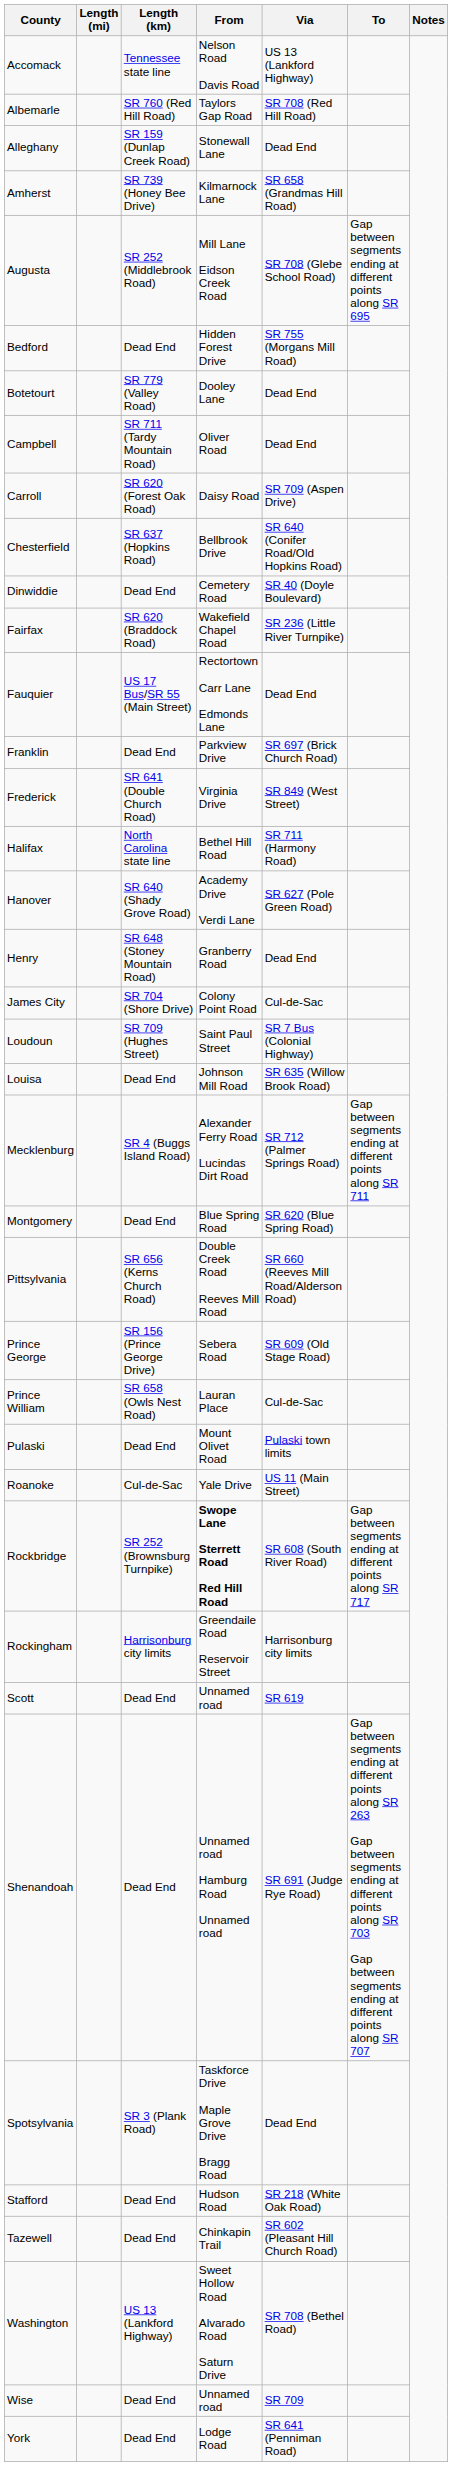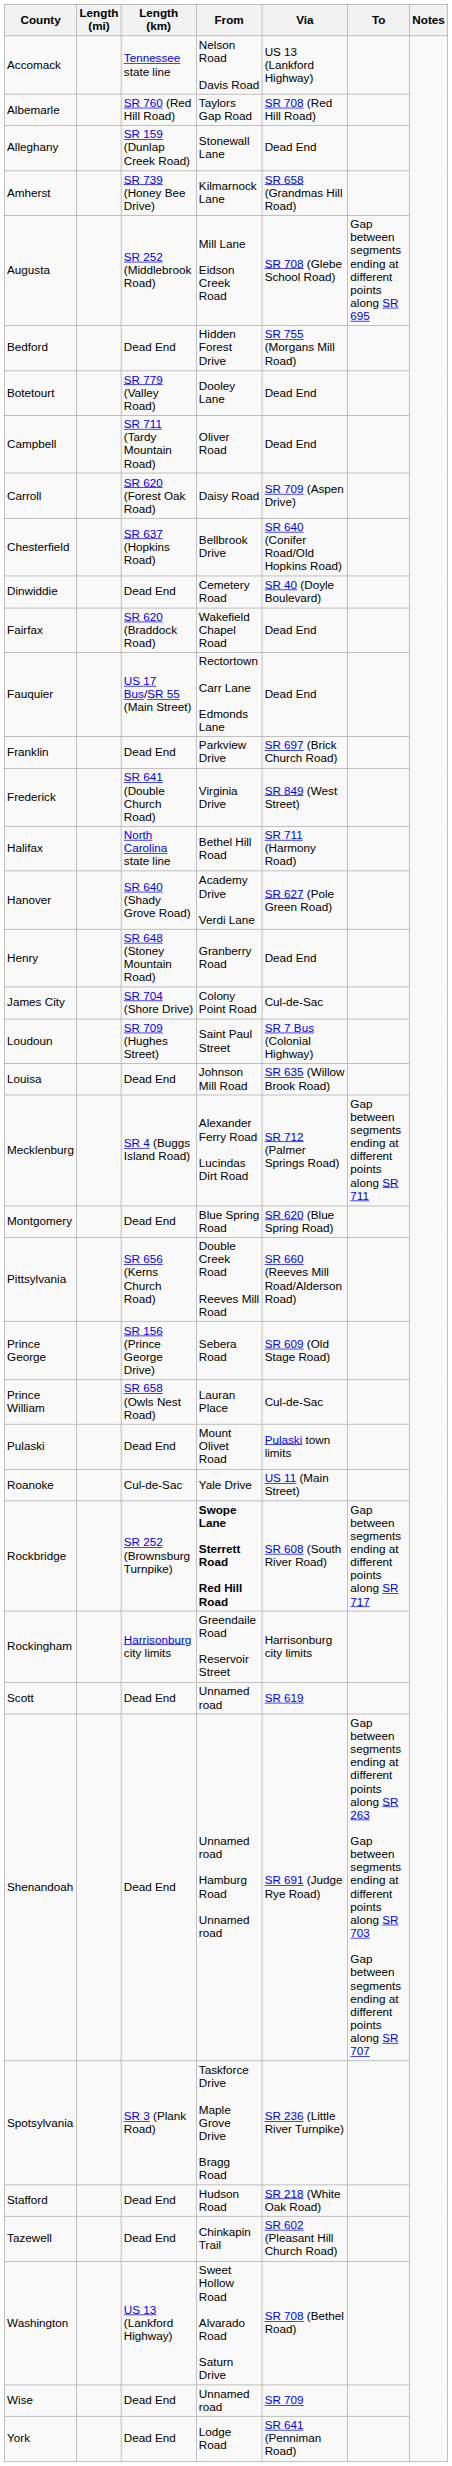(304, 630) SR 236 (Little River Turnpike) -> (291, 630) Dead End
(291, 2123) Dead End -> (304, 2123) SR 236 (Little River Turnpike)
